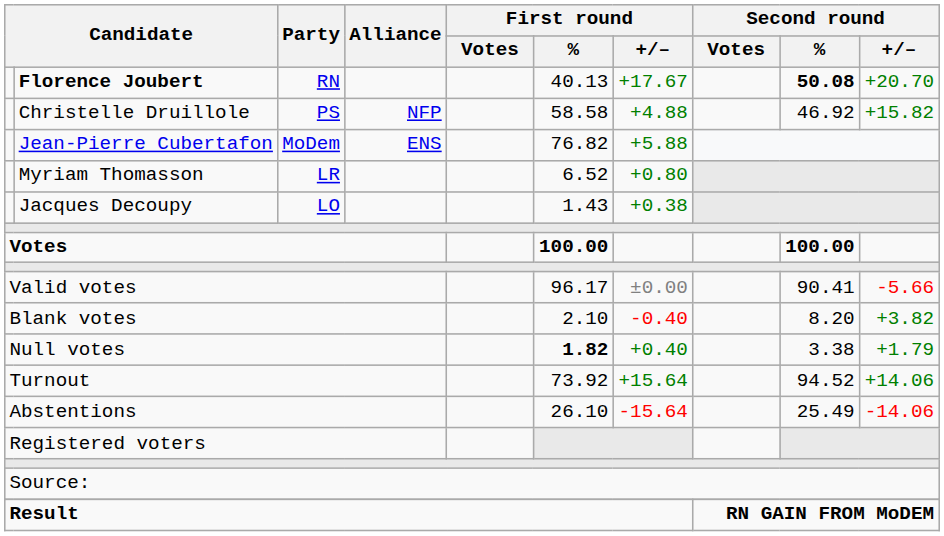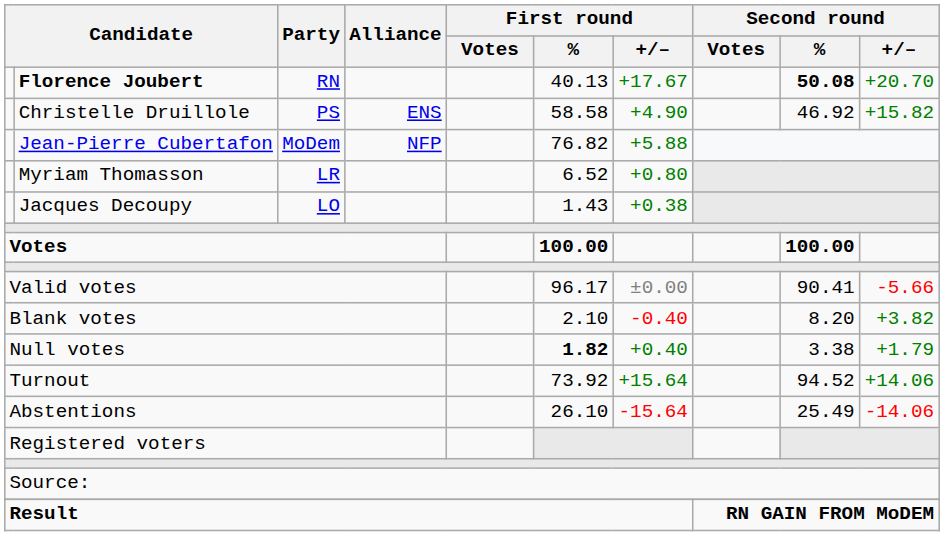(424, 114) NFP -> (424, 114) ENS
(659, 114) +4.88 -> (659, 114) +4.90
(424, 145) ENS -> (424, 145) NFP
